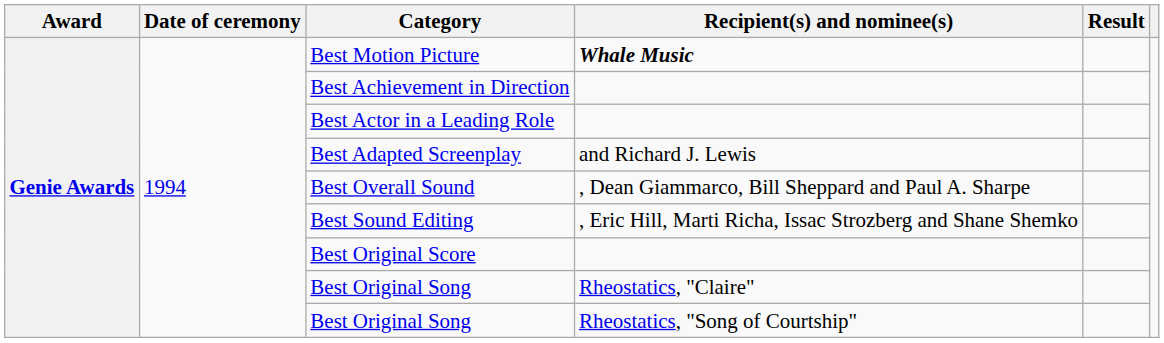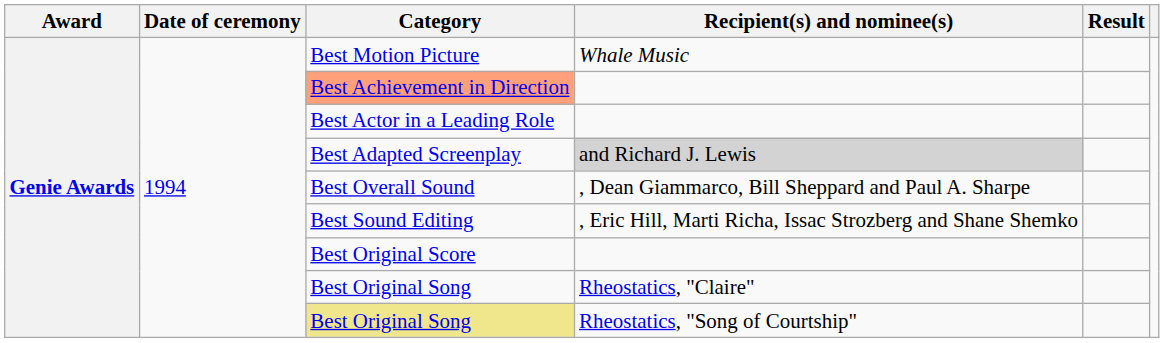(636, 54) bold -> (634, 54) normal
(440, 87) no background -> (440, 87) lightsalmon background
(668, 154) no background -> (668, 154) lightgrey background
(391, 320) no background -> (391, 320) khaki background
